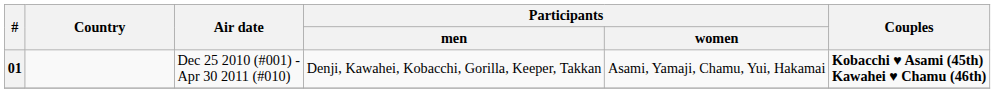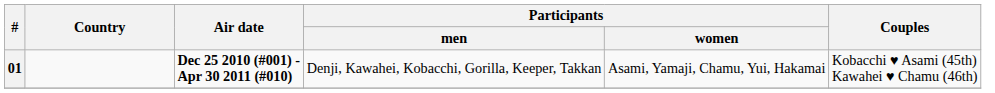(239, 68) normal -> (239, 68) bold
(909, 68) bold -> (905, 68) normal
